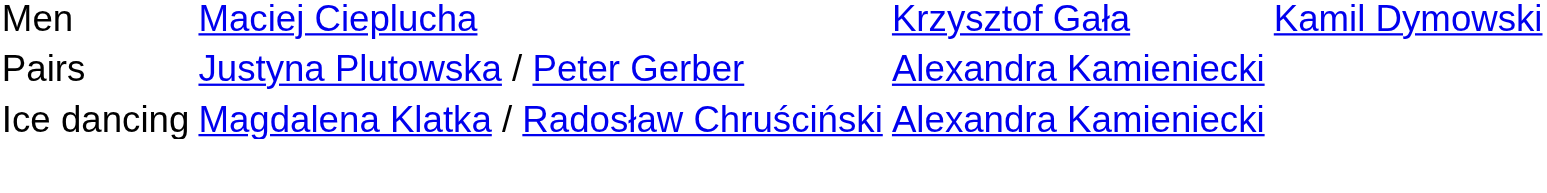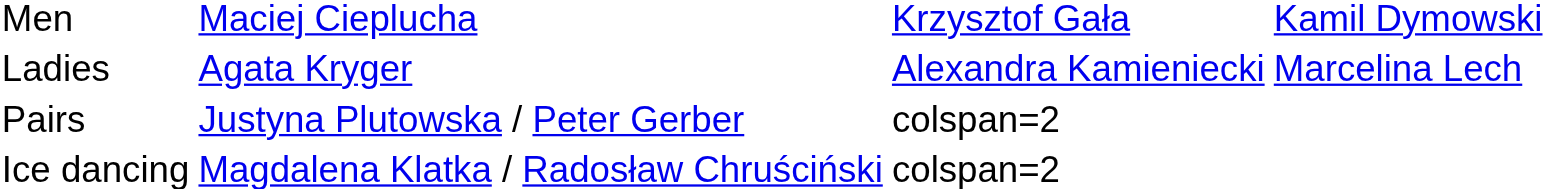+ row: (56, 69)
(1078, 69) Alexandra Kamieniecki -> (976, 119) colspan=2
(1078, 119) Alexandra Kamieniecki -> (976, 169) colspan=2
